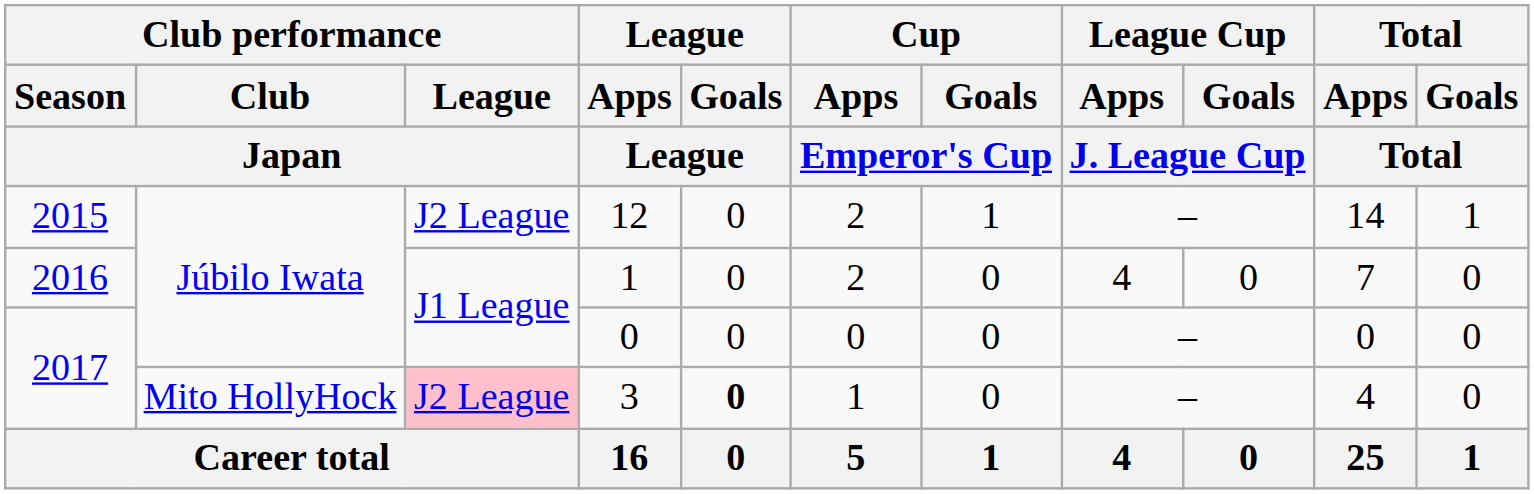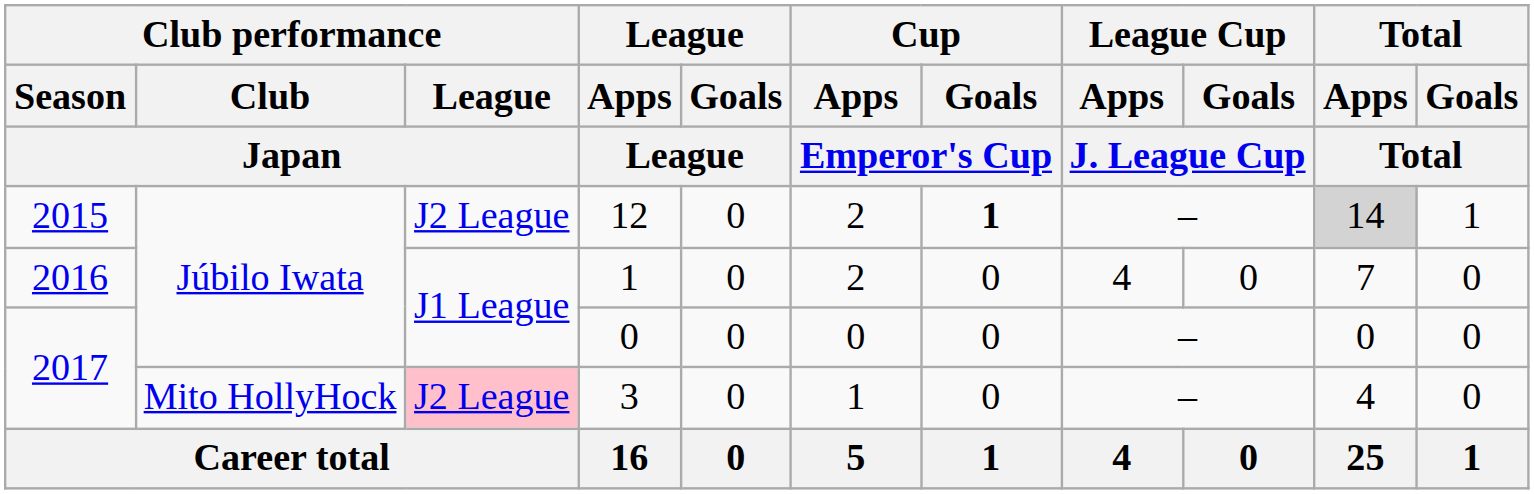(991, 215) normal -> (991, 215) bold
(1365, 215) no background -> (1365, 215) lightgrey background
(736, 397) bold -> (736, 397) normal
